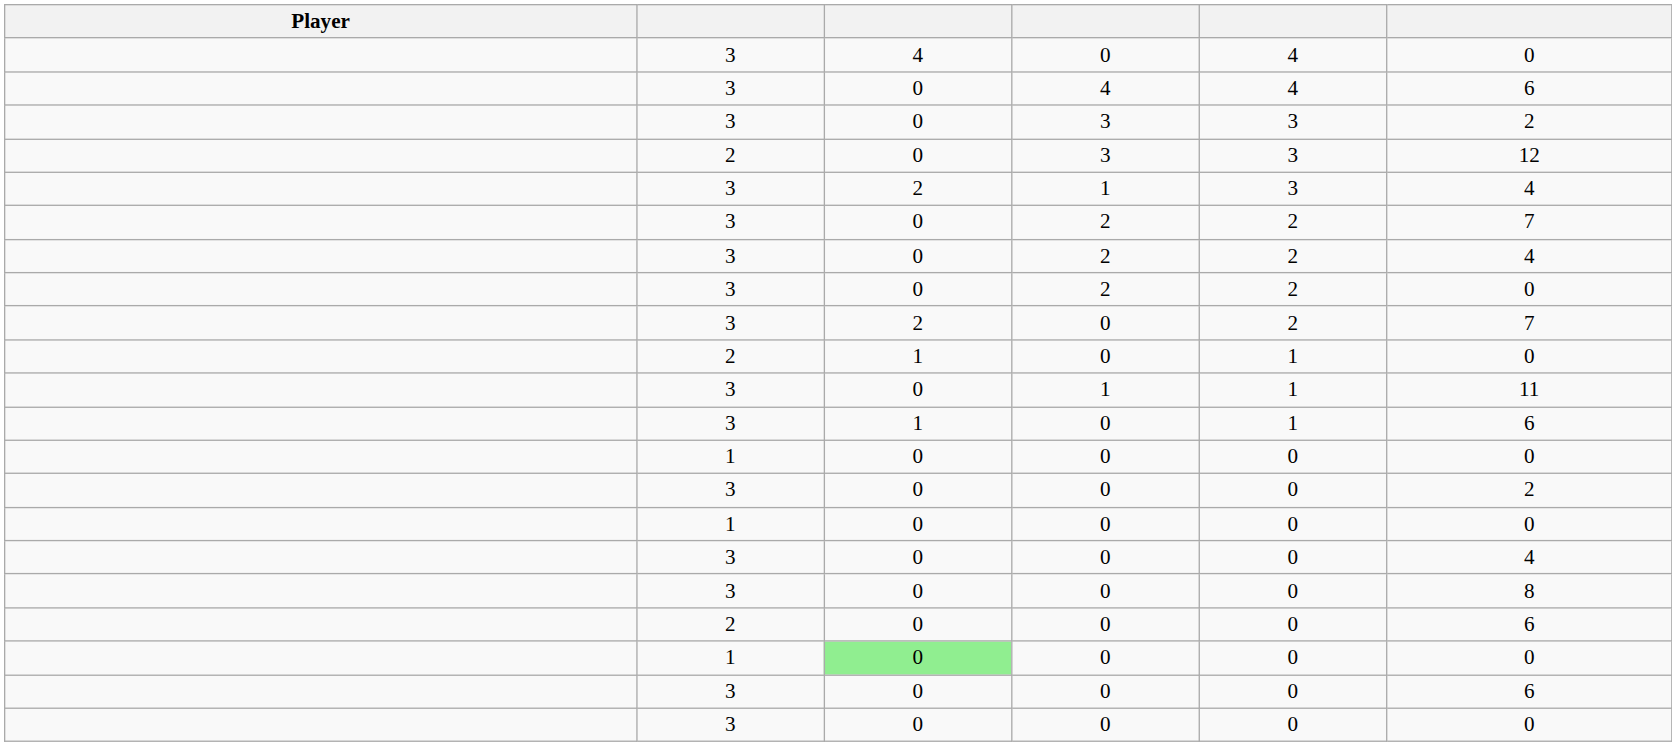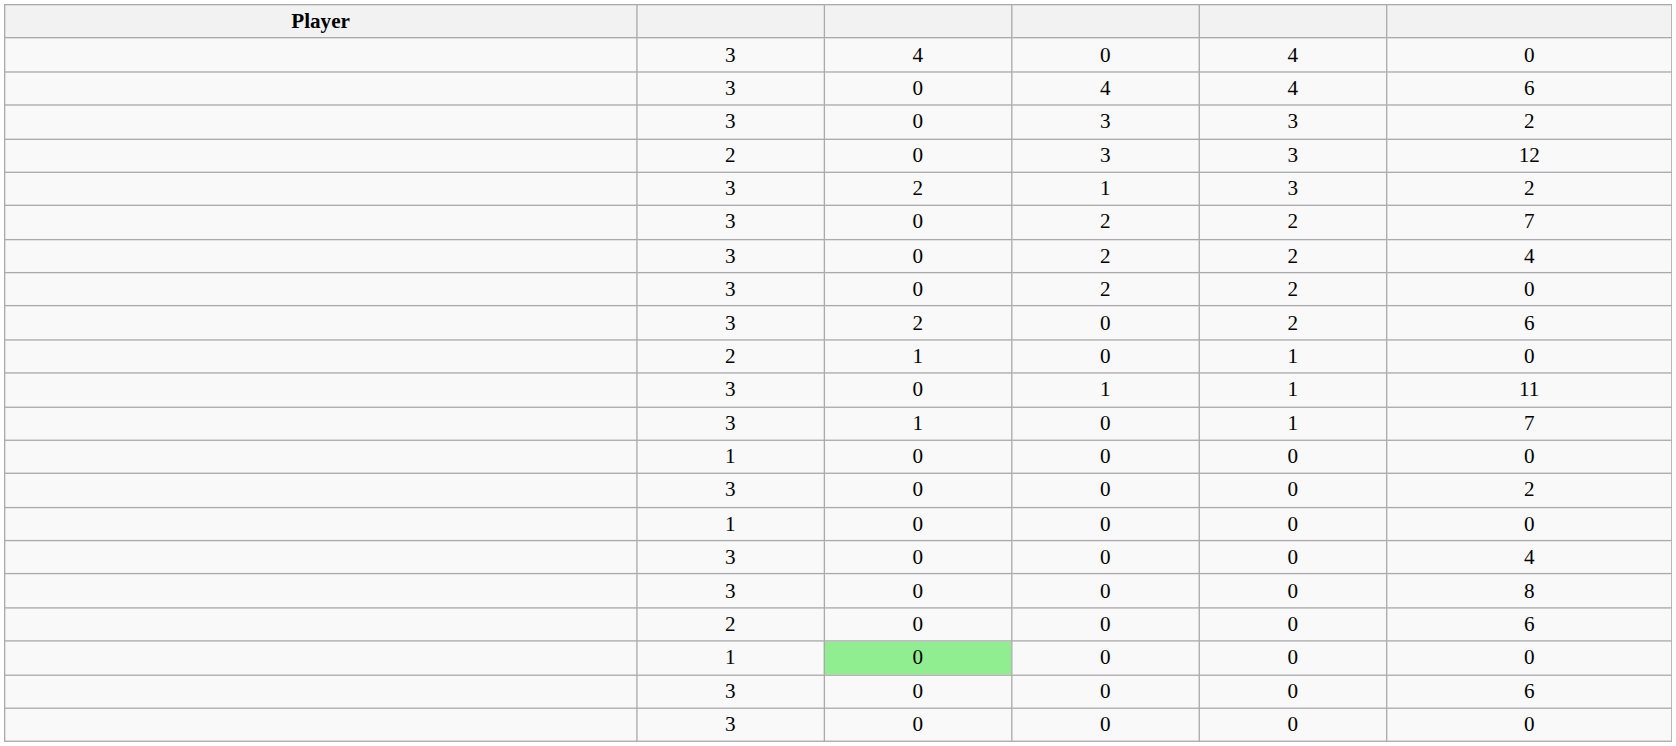(1529, 188) 4 -> (1529, 188) 2
(1529, 322) 7 -> (1529, 322) 6
(1529, 423) 6 -> (1529, 423) 7
